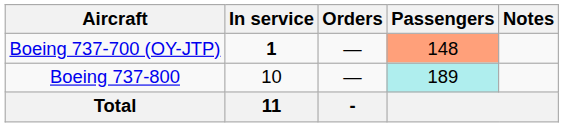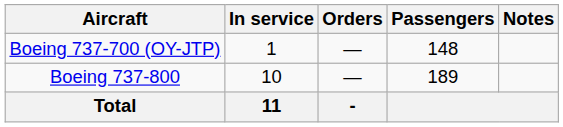(271, 48) bold -> (271, 48) normal
(443, 48) lightsalmon background -> (443, 48) no background
(443, 77) paleturquoise background -> (443, 77) no background
